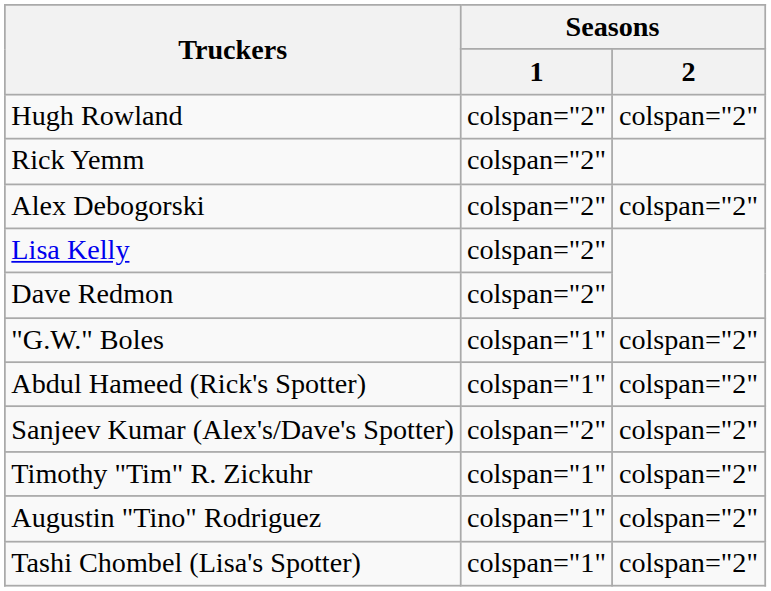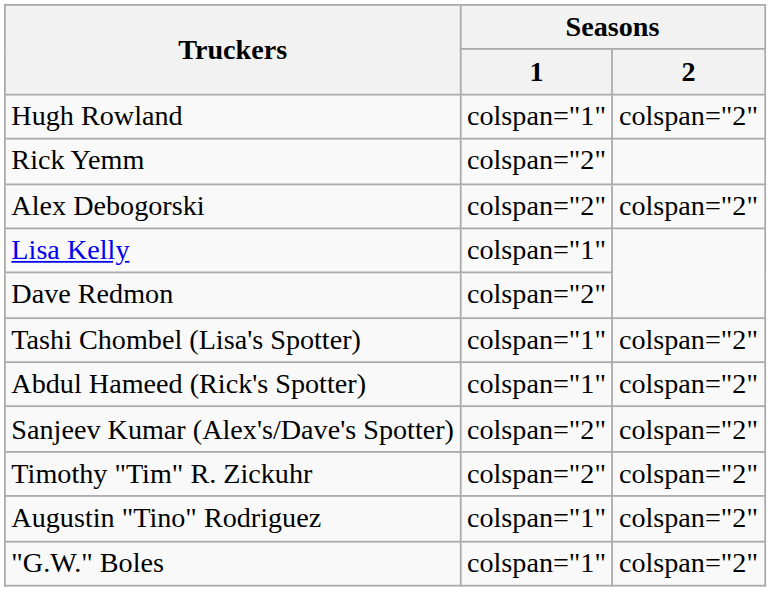(536, 116) colspan="2" -> (536, 116) colspan="1"
(536, 250) colspan="2" -> (536, 250) colspan="1"
rows swapped: (186, 562) <-> (88, 339)
(536, 473) colspan="1" -> (536, 473) colspan="2"
